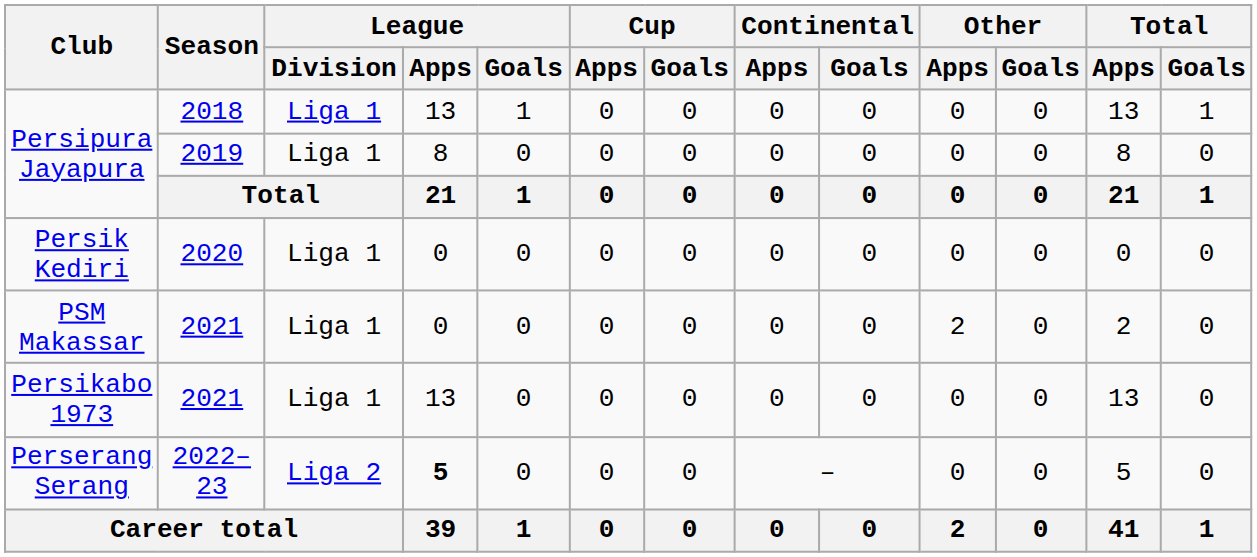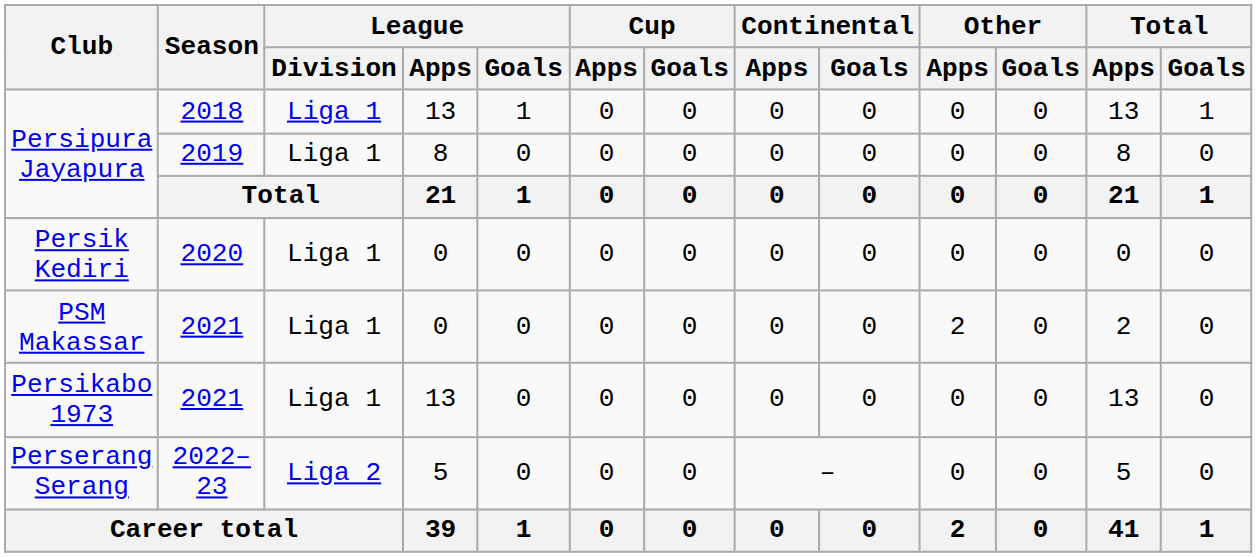(441, 473) bold -> (441, 473) normal
